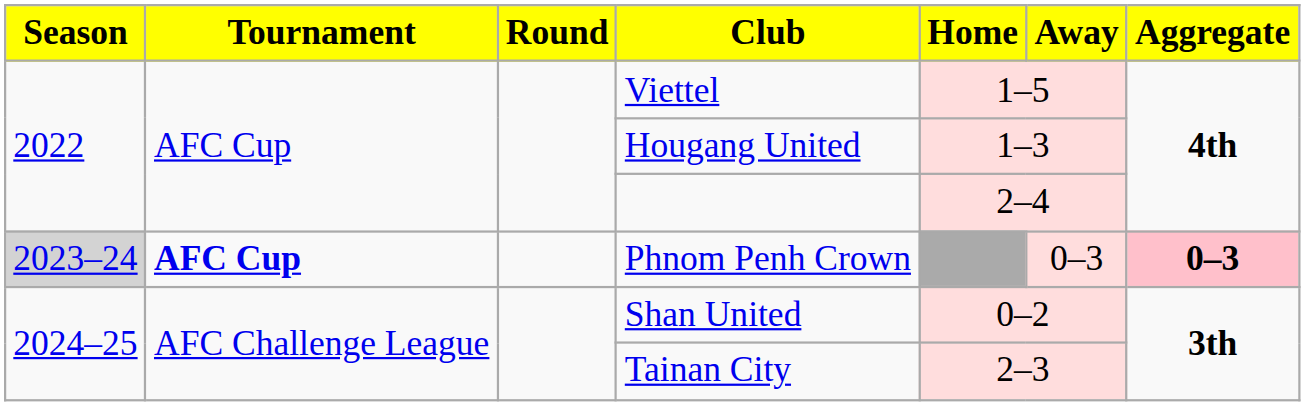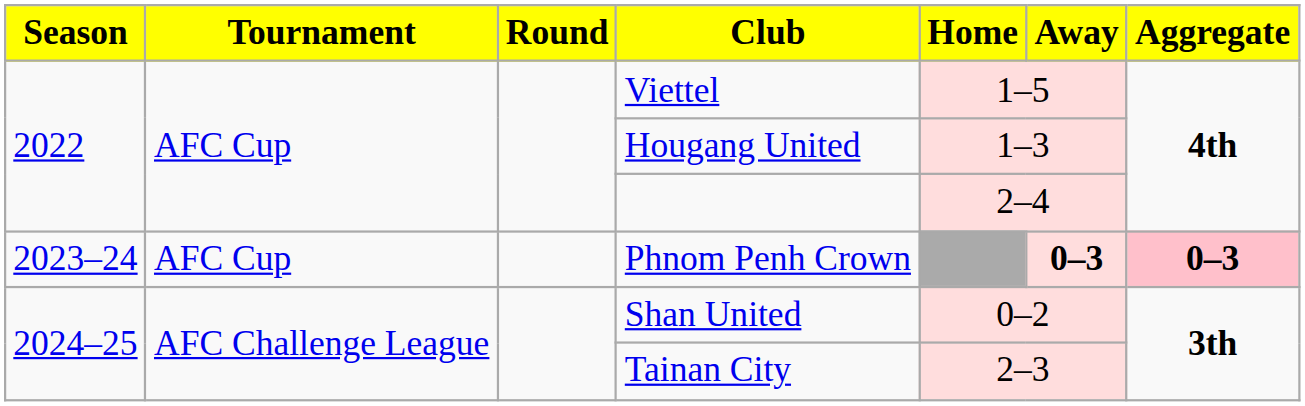(75, 257) lightgrey background -> (75, 257) no background
(228, 257) bold -> (223, 257) normal
(1077, 257) normal -> (1077, 257) bold
